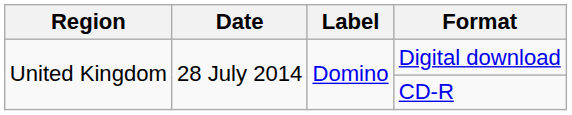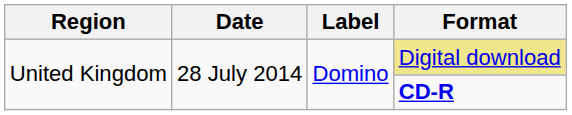(480, 57) no background -> (480, 57) khaki background
(426, 92) normal -> (426, 92) bold
